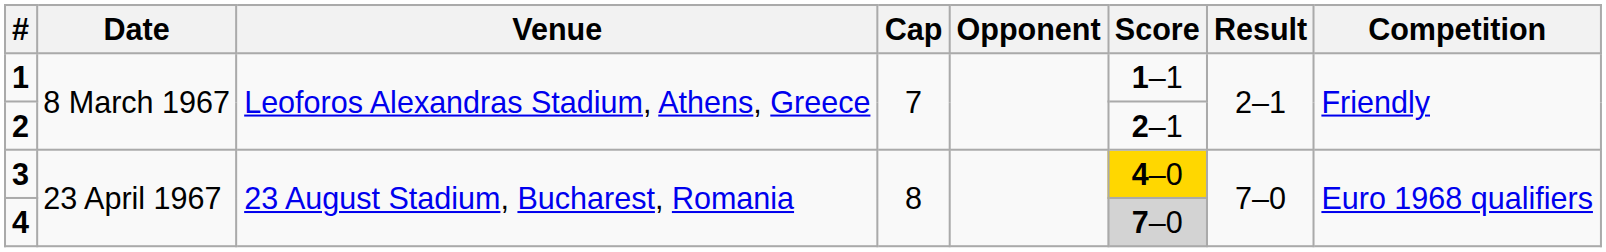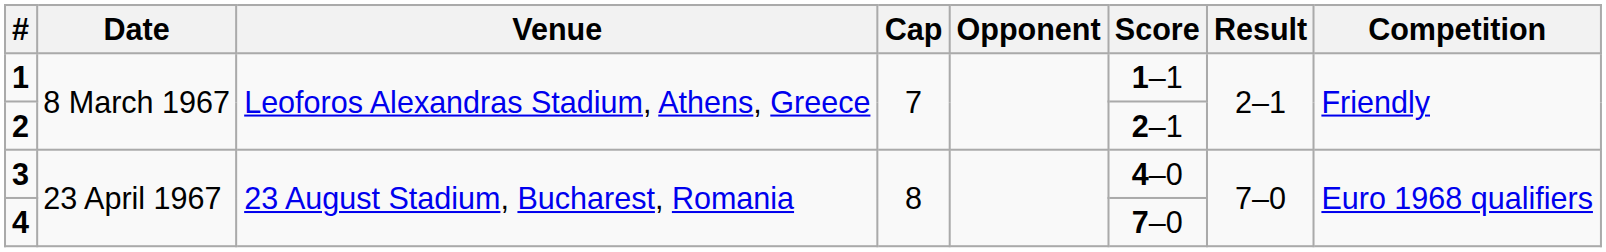(1157, 174) gold background -> (1157, 174) no background
(1157, 223) lightgrey background -> (1157, 223) no background
